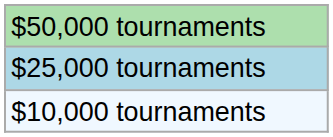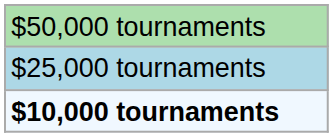(139, 111) normal -> (145, 111) bold
